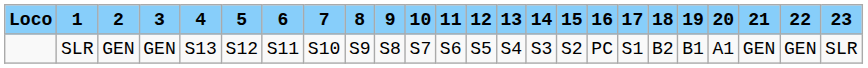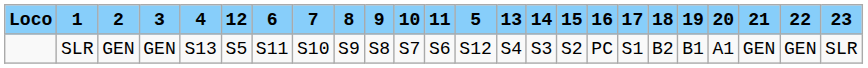columns swapped: (242, 19) <-> (481, 19)
